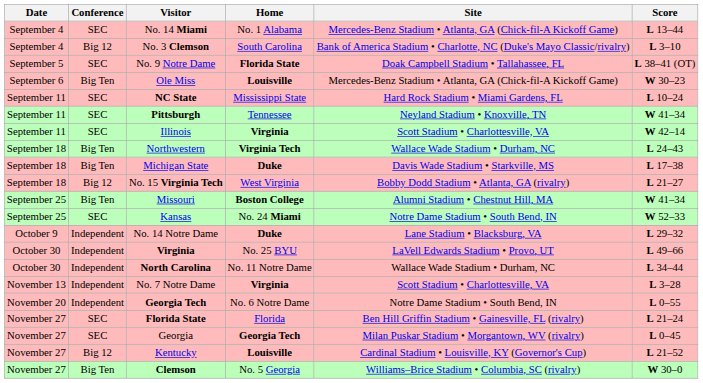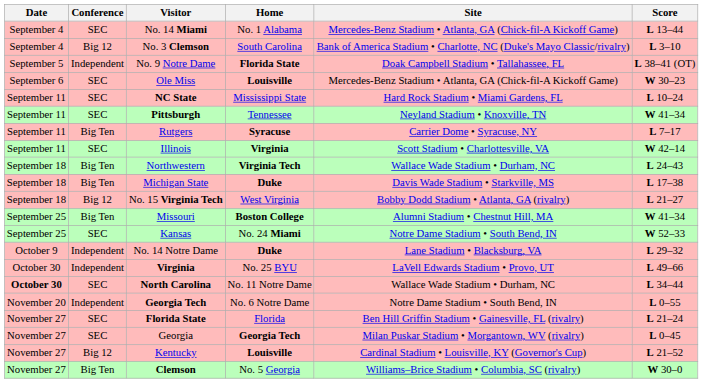(97, 64) SEC -> (97, 64) Independent
(97, 81) Big Ten -> (97, 81) SEC
+ row: (176, 132)
(36, 268) normal -> (36, 285) bold
(97, 268) Independent -> (97, 285) SEC
- row: (176, 285)
